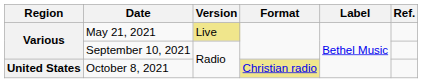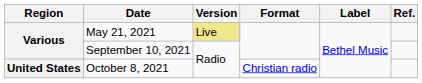(280, 68) khaki background -> (280, 68) no background
